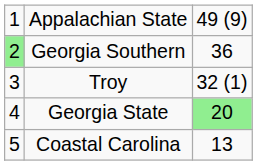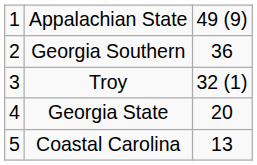(15, 51) lightgreen background -> (15, 51) no background
(222, 113) lightgreen background -> (222, 113) no background
